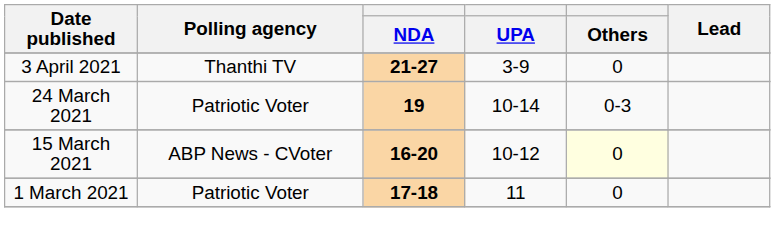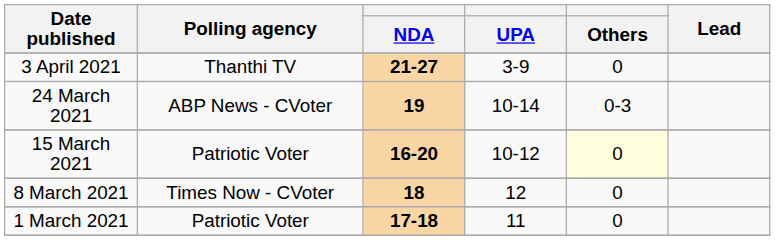(250, 105) Patriotic Voter -> (250, 105) ABP News - CVoter
(250, 154) ABP News - CVoter -> (250, 154) Patriotic Voter
+ row: (71, 192)
